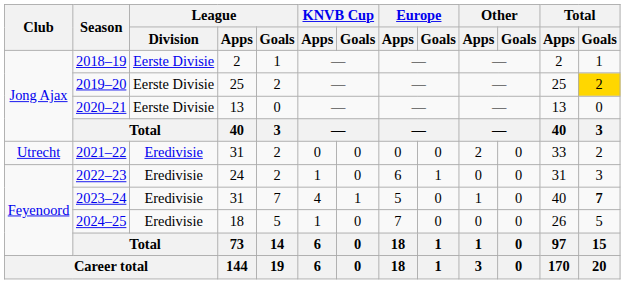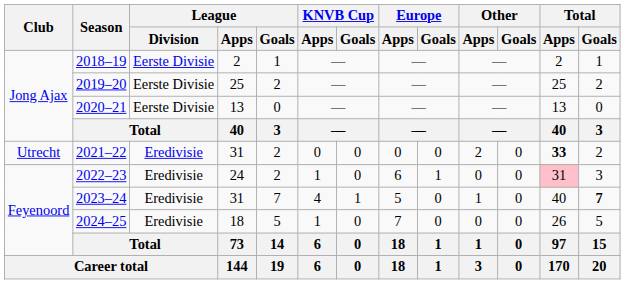(599, 84) gold background -> (599, 84) no background
(559, 152) normal -> (559, 152) bold
(559, 175) no background -> (559, 175) pink background
